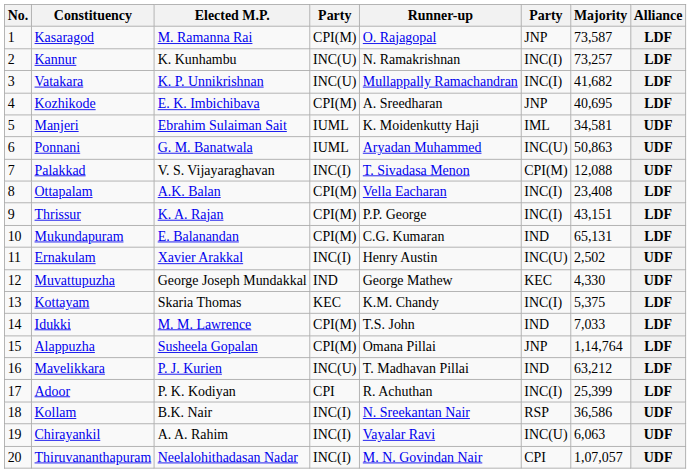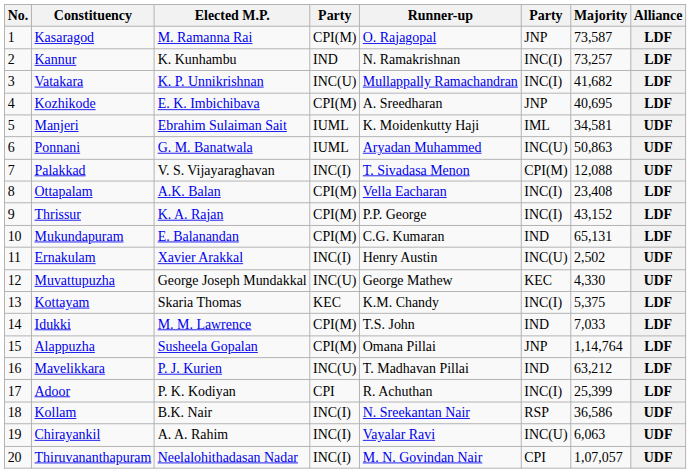(335, 59) INC(U) -> (325, 59) IND
(593, 214) 43,151 -> (593, 214) 43,152
(325, 280) IND -> (335, 280) INC(U)
